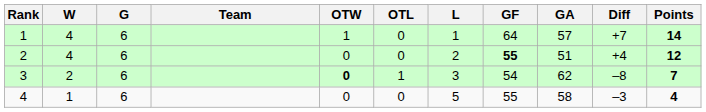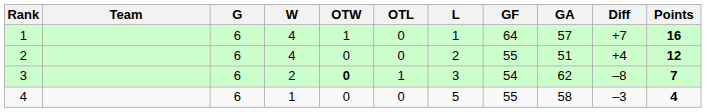columns swapped: (235, 14) <-> (69, 14)
(674, 35) 14 -> (674, 35) 16
(510, 55) bold -> (510, 55) normal
